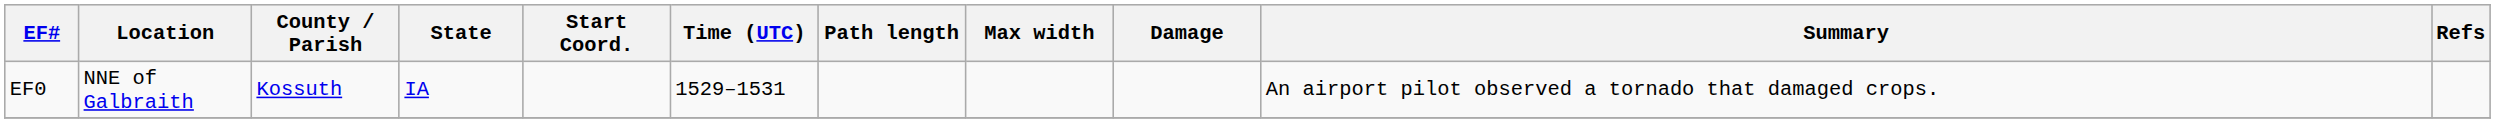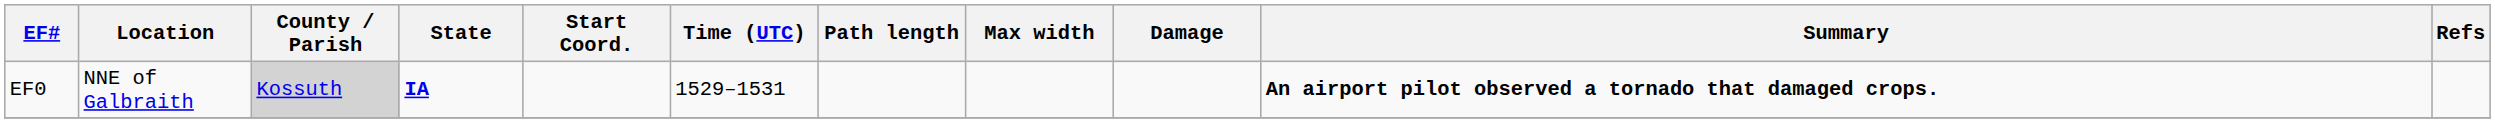(299, 90) no background -> (299, 90) lightgrey background
(417, 90) normal -> (417, 90) bold
(1603, 90) normal -> (1603, 90) bold
